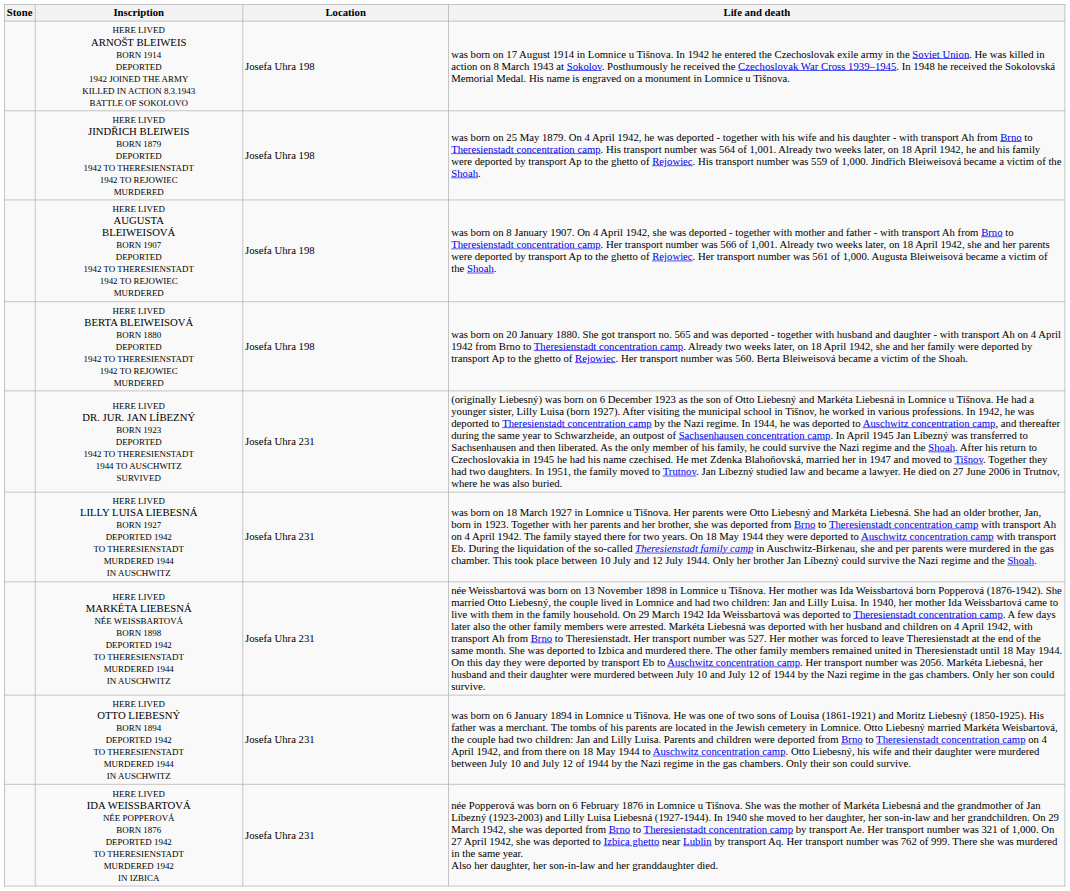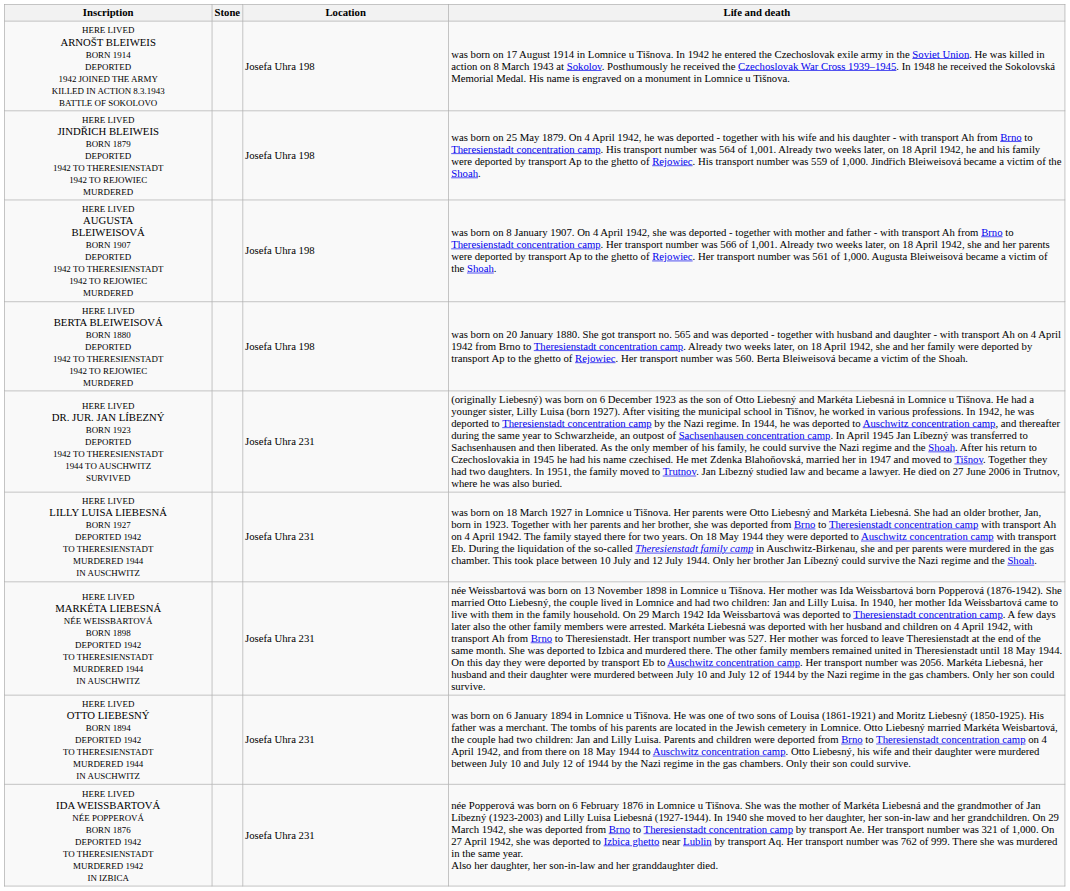columns swapped: (20, 13) <-> (139, 13)
